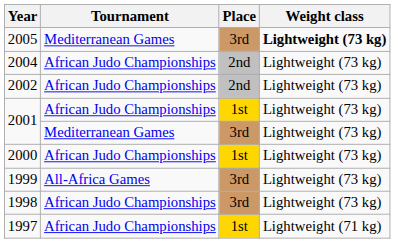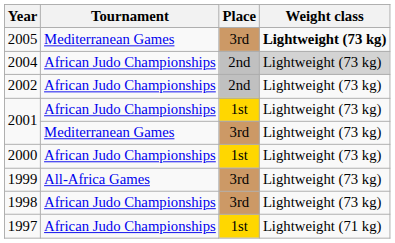(322, 62) no background -> (322, 62) lightgrey background
